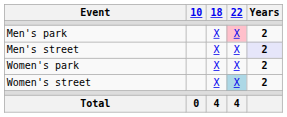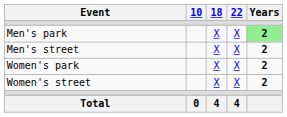(237, 34) pink background -> (237, 34) no background
(265, 34) no background -> (265, 34) lightgreen background
(265, 50) lavender background -> (265, 50) no background
(237, 83) lightblue background -> (237, 83) no background
